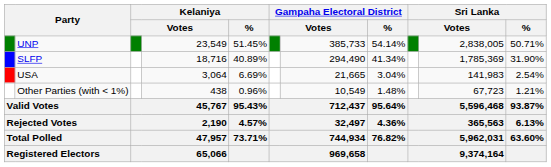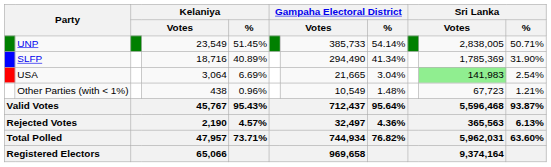(486, 75) no background -> (486, 75) lightgreen background
